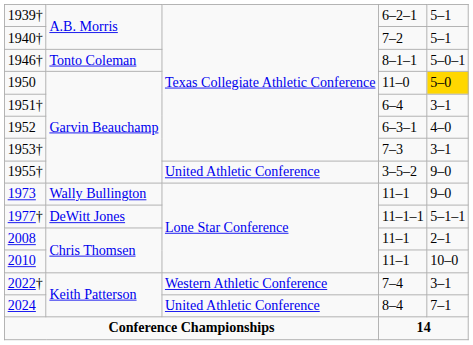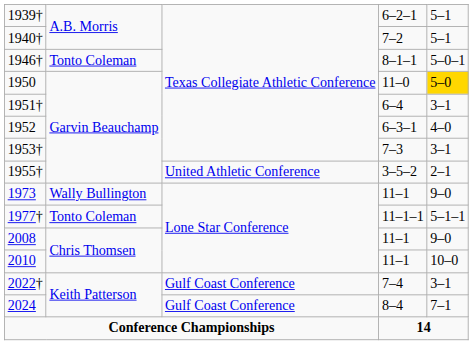(441, 171) 9–0 -> (441, 171) 2–1
(87, 216) DeWitt Jones -> (93, 216) Tonto Coleman
(441, 238) 2–1 -> (441, 238) 9–0
(246, 283) Western Athletic Conference -> (230, 283) Gulf Coast Conference
(242, 305) United Athletic Conference -> (230, 305) Gulf Coast Conference
